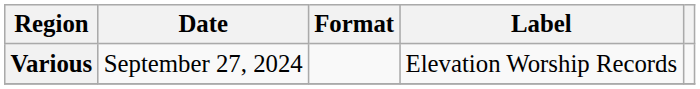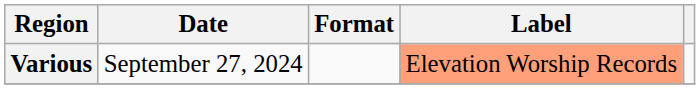(541, 63) no background -> (541, 63) lightsalmon background
